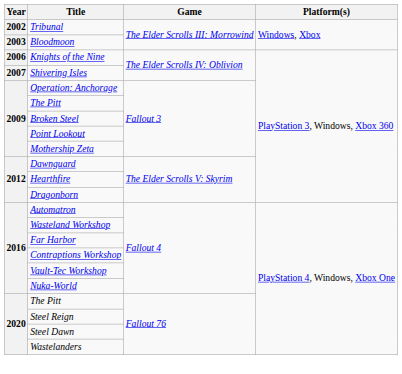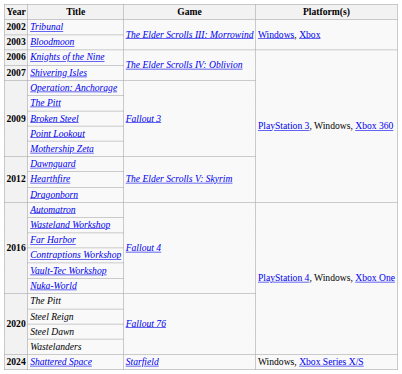+ row: (16, 362)
